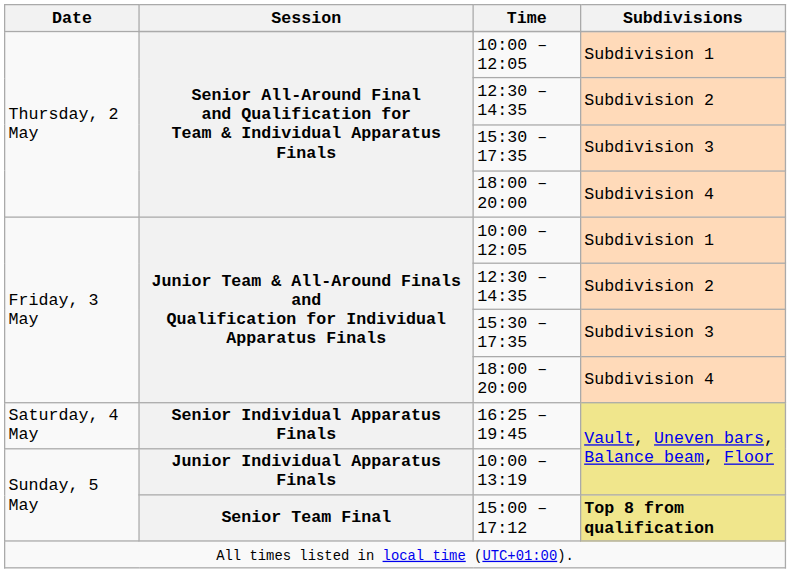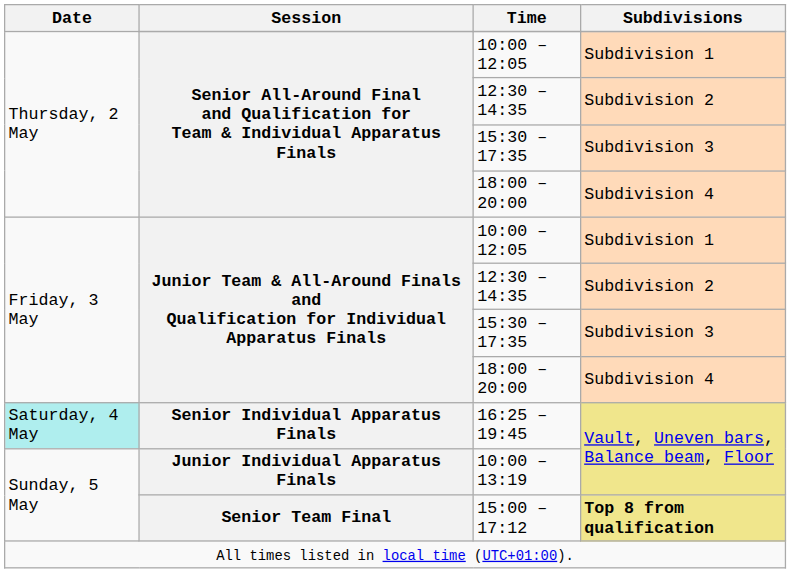(64, 425) no background -> (64, 425) paleturquoise background
